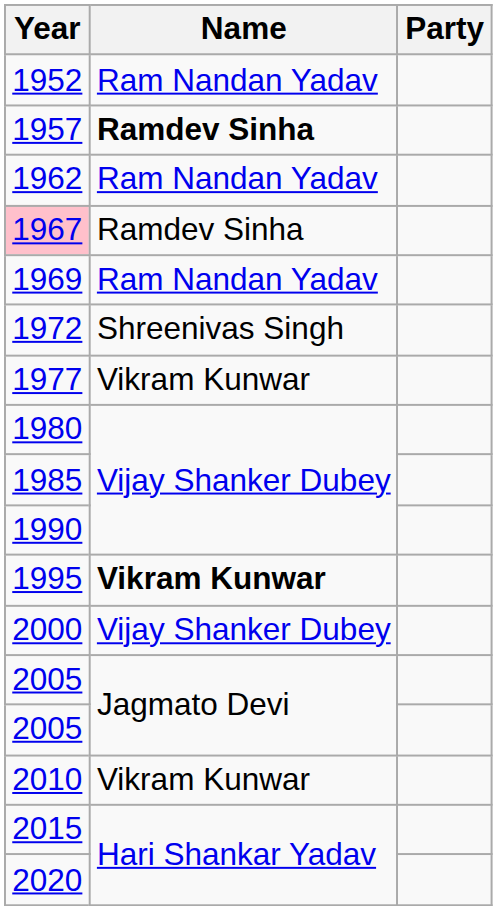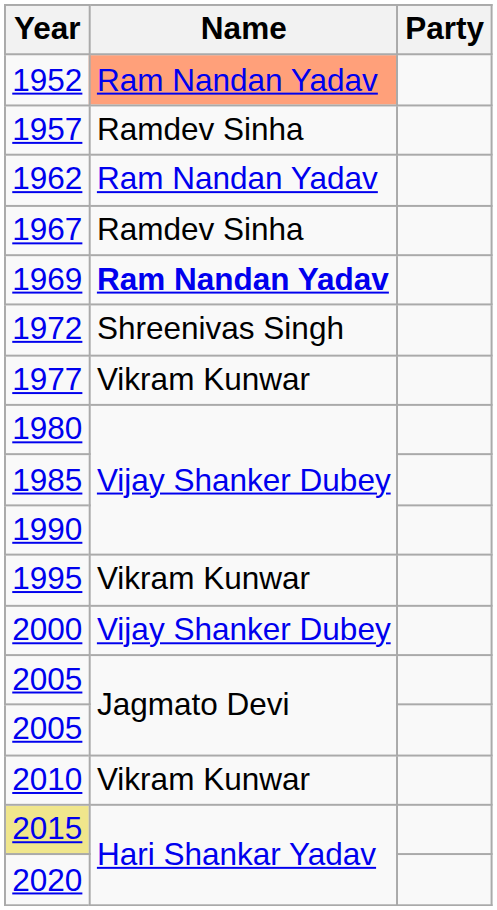(237, 79) no background -> (237, 79) lightsalmon background
(206, 129) bold -> (200, 129) normal
(47, 229) pink background -> (47, 229) no background
(237, 279) normal -> (243, 279) bold
(211, 579) bold -> (203, 579) normal
(47, 829) no background -> (47, 829) khaki background
